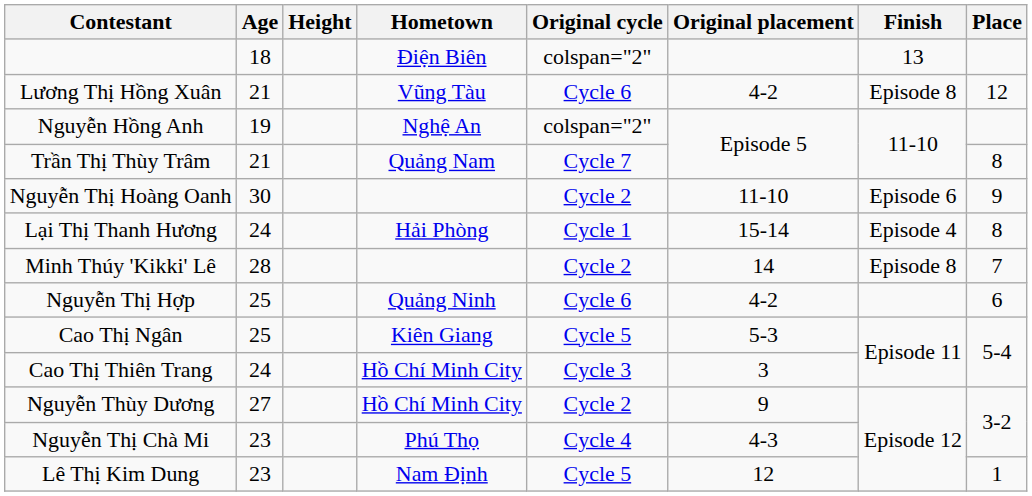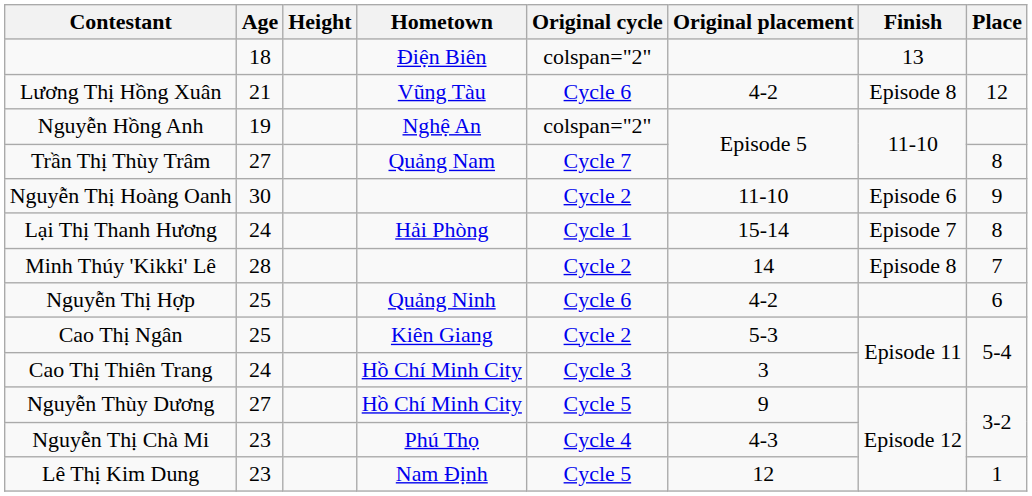(260, 160) 21 -> (260, 160) 27
(913, 230) Episode 4 -> (913, 230) Episode 7
(597, 334) Cycle 5 -> (597, 334) Cycle 2
(597, 404) Cycle 2 -> (597, 404) Cycle 5
